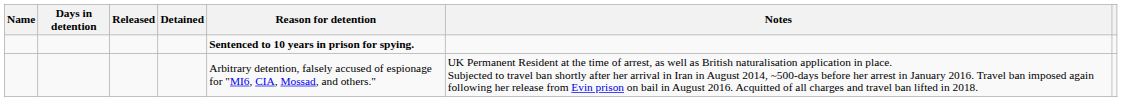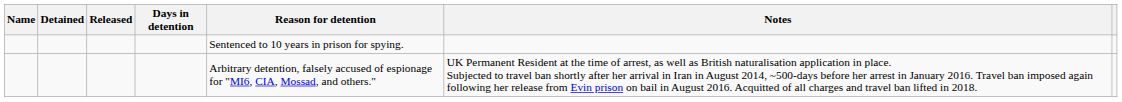columns swapped: (182, 19) <-> (74, 19)
(312, 44) bold -> (306, 44) normal
